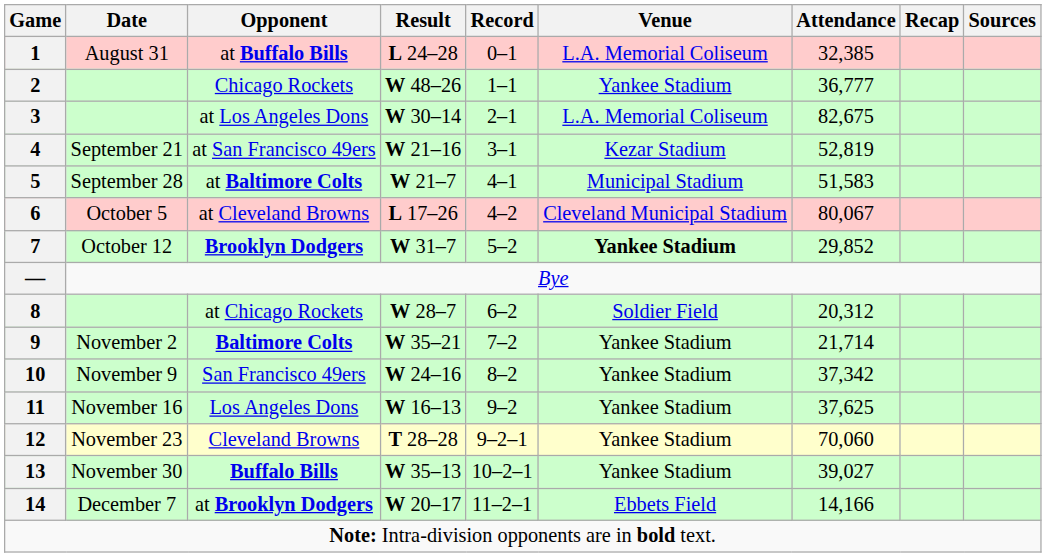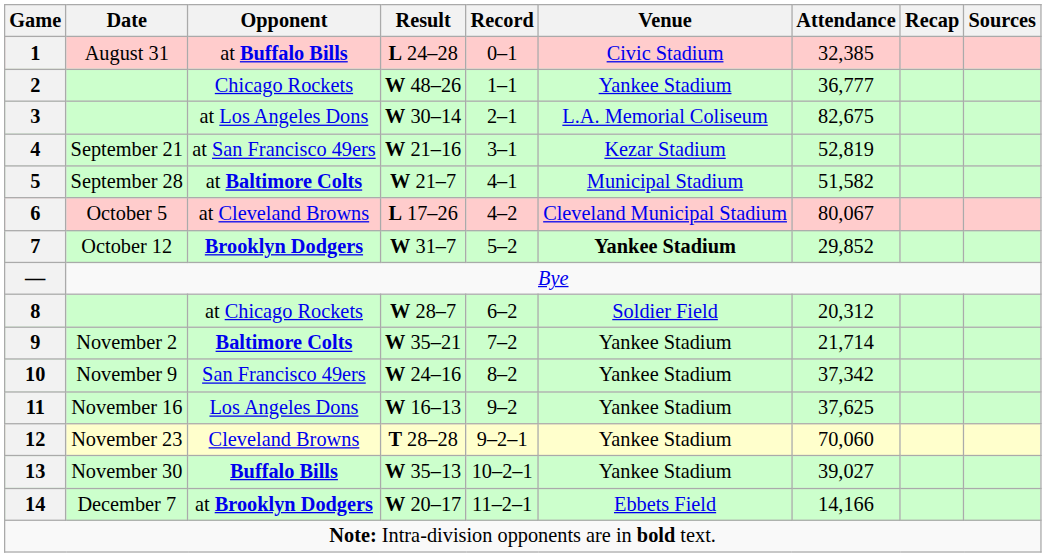(665, 52) L.A. Memorial Coliseum -> (665, 52) Civic Stadium
(846, 181) 51,583 -> (846, 181) 51,582
